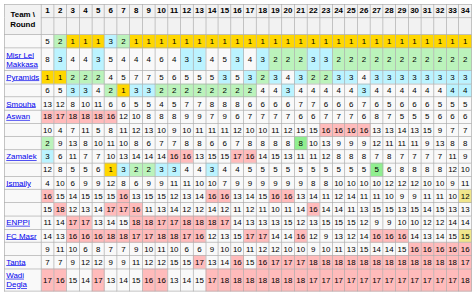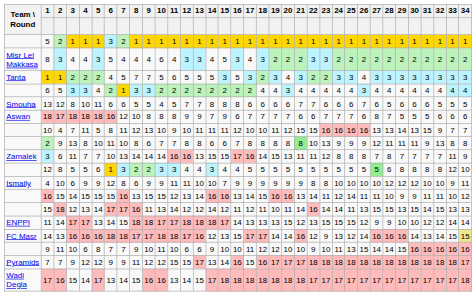(23, 77) Pyramids -> (16, 77) Tanta
(465, 196) khaki background -> (465, 196) no background
(16, 262) Tanta -> (23, 262) Pyramids
